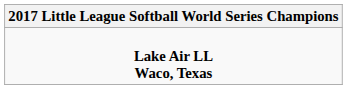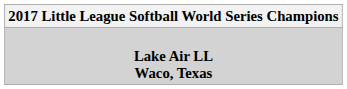(173, 56) no background -> (173, 56) lightgrey background
